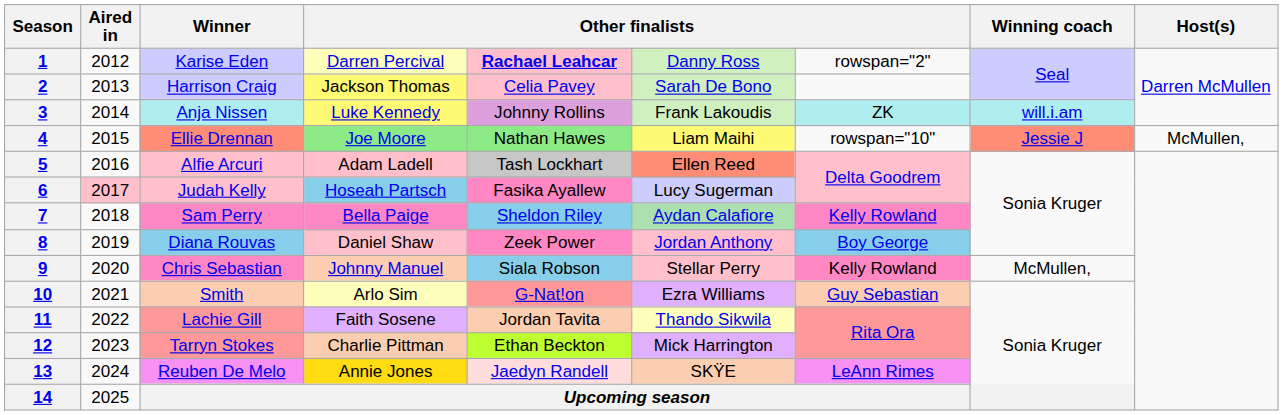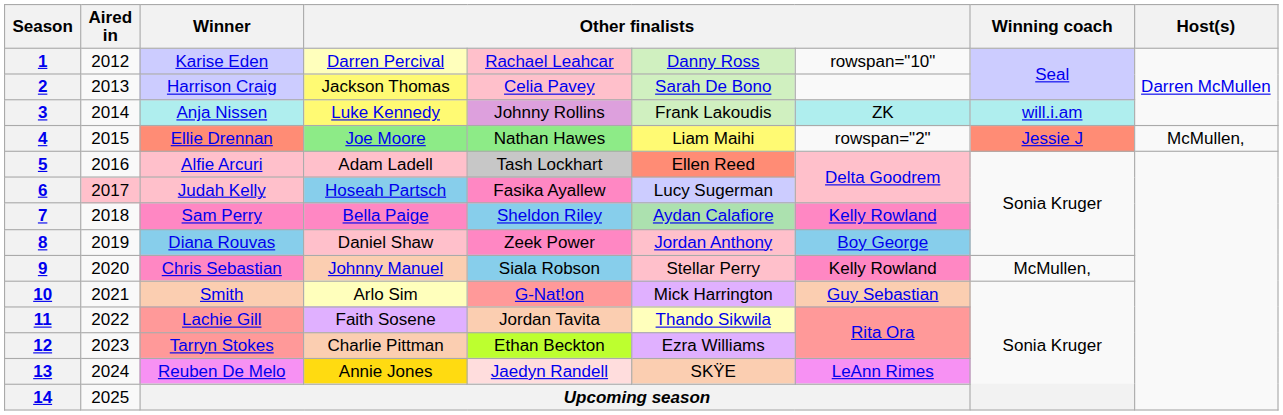(549, 61) bold -> (549, 61) normal
(883, 61) rowspan="2" -> (883, 61) rowspan="10"
(883, 138) rowspan="10" -> (883, 138) rowspan="2"
(713, 293) Ezra Williams -> (713, 293) Mick Harrington
(713, 345) Mick Harrington -> (713, 345) Ezra Williams
